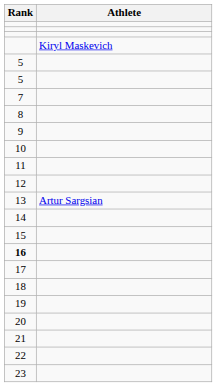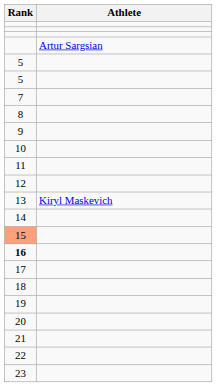(76, 45) Kiryl Maskevich -> (71, 45) Artur Sargsian
(71, 200) Artur Sargsian -> (76, 200) Kiryl Maskevich
(20, 235) no background -> (20, 235) lightsalmon background
